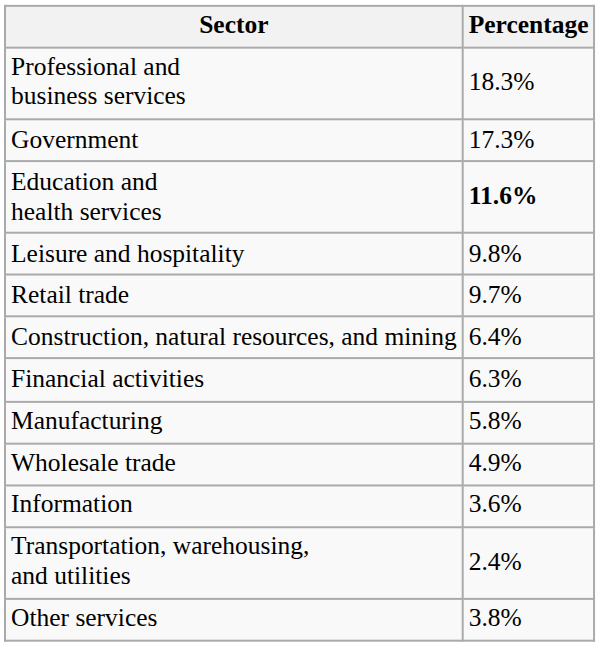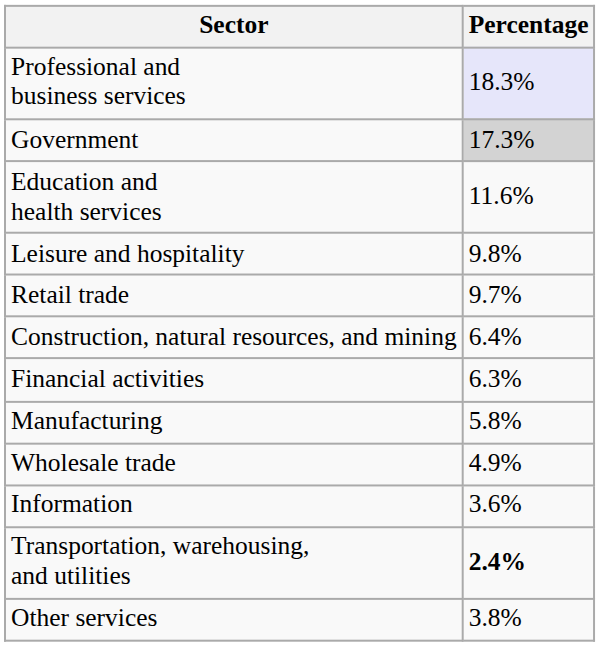(502, 82) no background -> (502, 82) lavender background
(502, 139) no background -> (502, 139) lightgrey background
(503, 196) bold -> (501, 196) normal
(495, 562) normal -> (497, 562) bold
